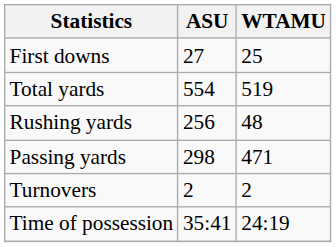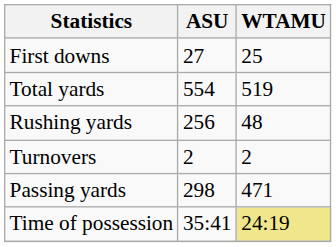rows swapped: (68, 156) <-> (53, 190)
(265, 223) no background -> (265, 223) khaki background
